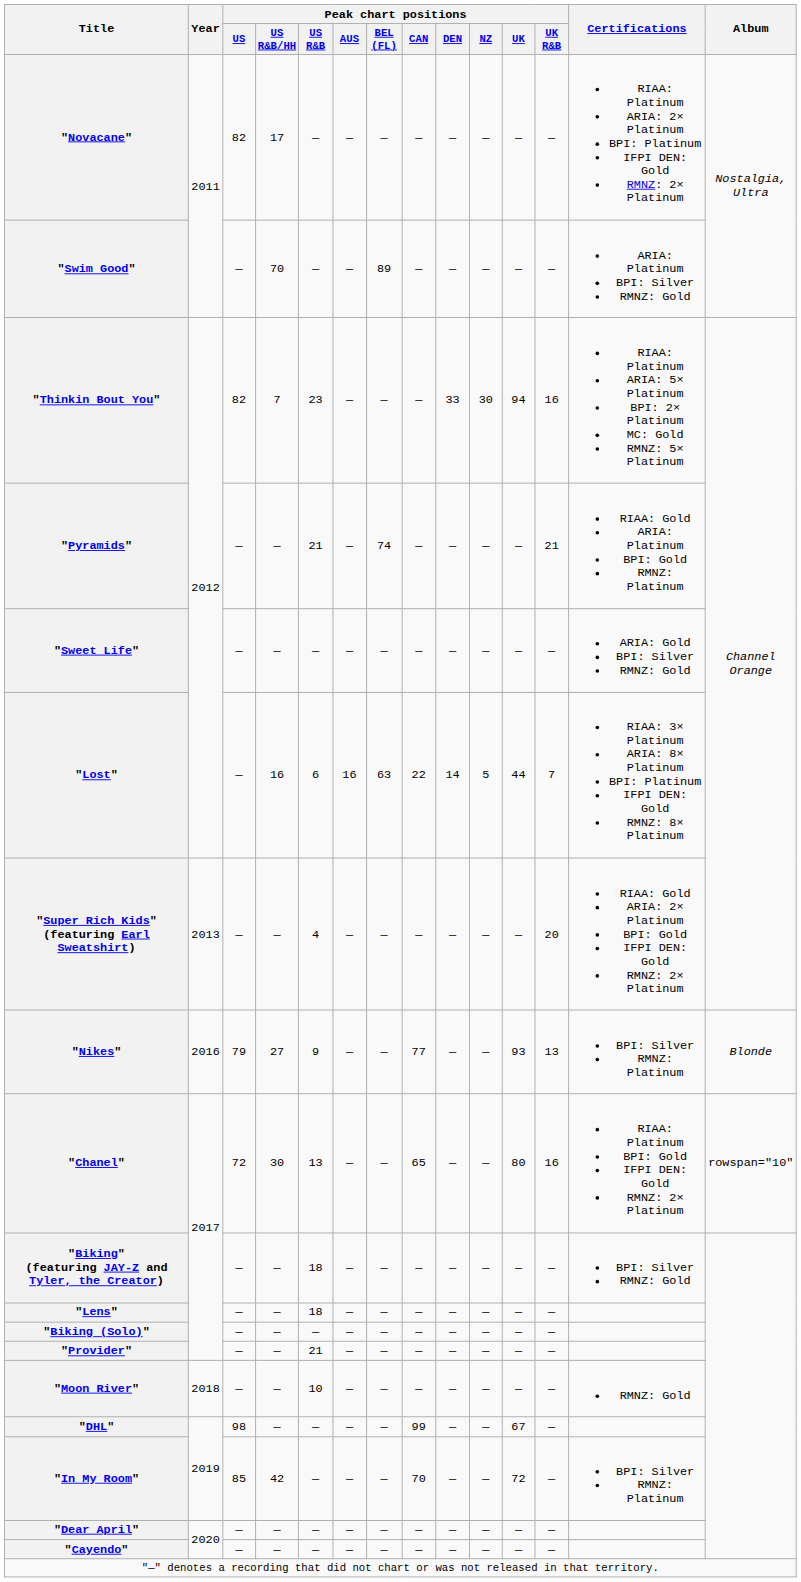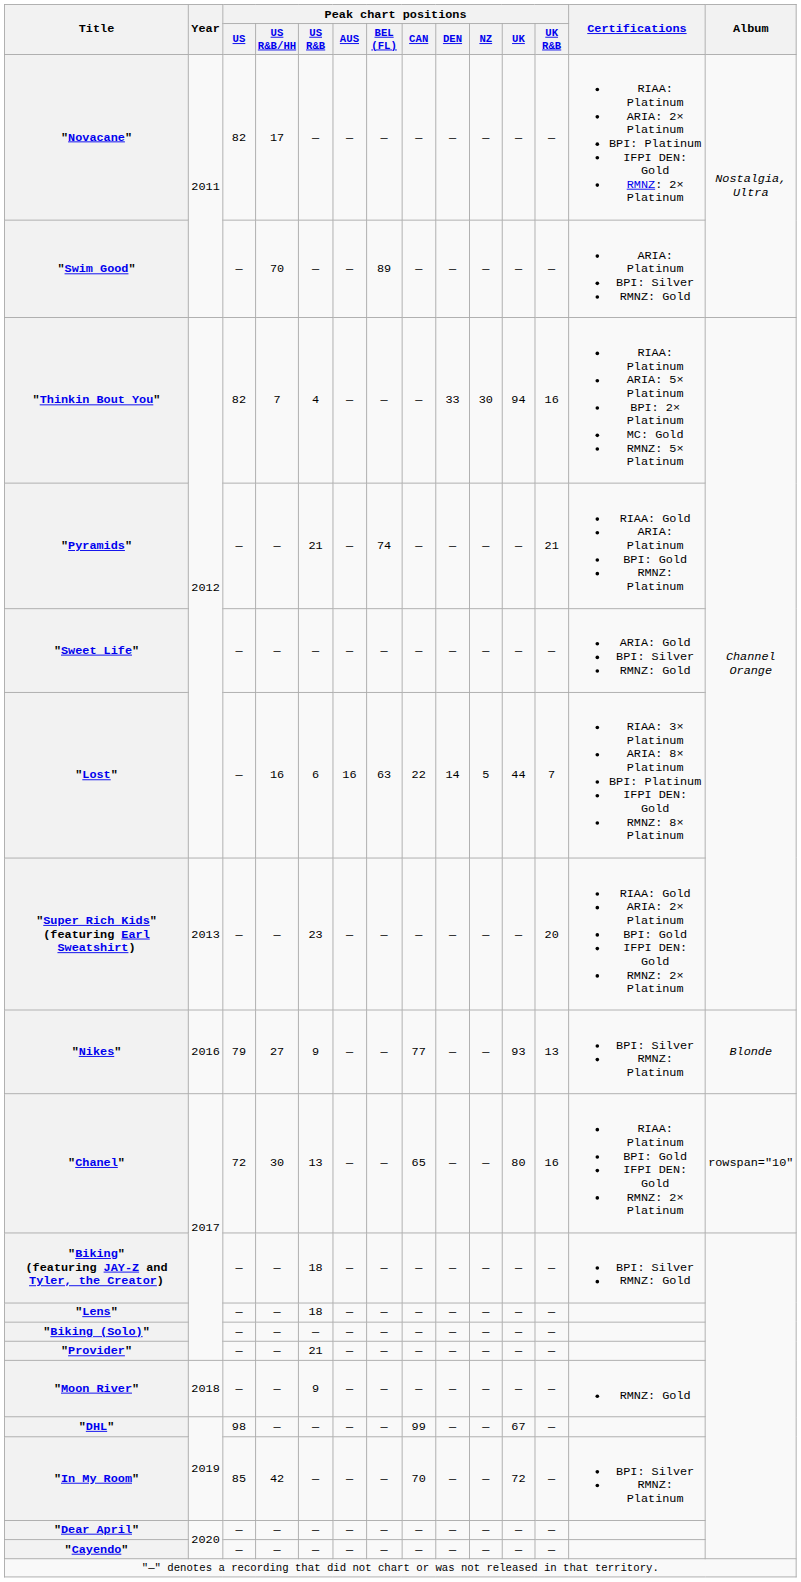(316, 401) 23 -> (316, 401) 4
(316, 934) 4 -> (316, 934) 23
(316, 1389) 10 -> (316, 1389) 9
